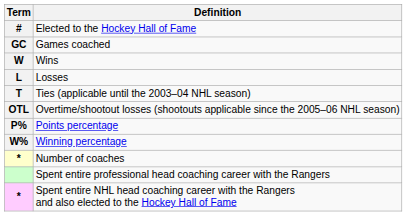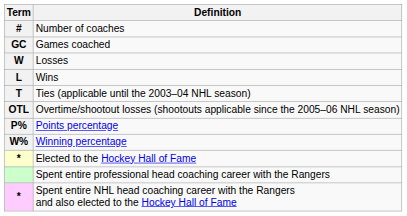(116, 28) Elected to the Hockey Hall of Fame -> (80, 28) Number of coaches
(47, 61) Wins -> (52, 61) Losses
(52, 77) Losses -> (47, 77) Wins
(80, 158) Number of coaches -> (116, 158) Elected to the Hockey Hall of Fame
